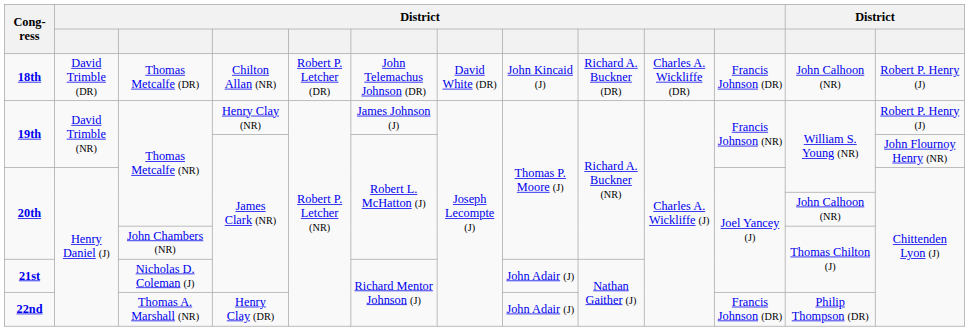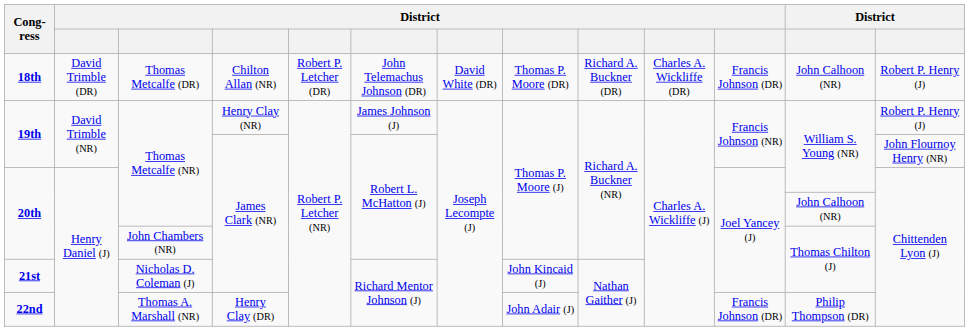(540, 77) John Kincaid (J) -> (540, 77) Thomas P. Moore (DR)
(540, 275) John Adair (J) -> (540, 275) John Kincaid (J)
